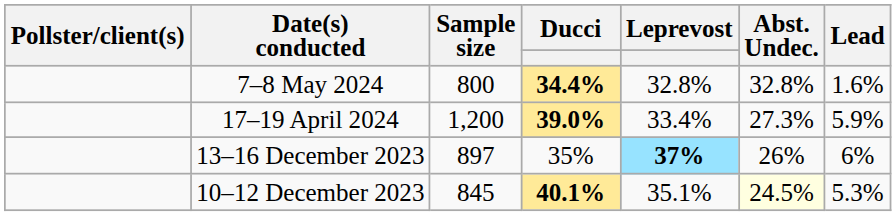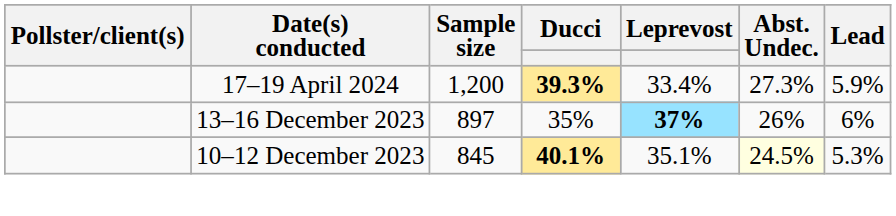- row: (310, 84)
(571, 120) 39.0% -> (571, 84) 39.3%
